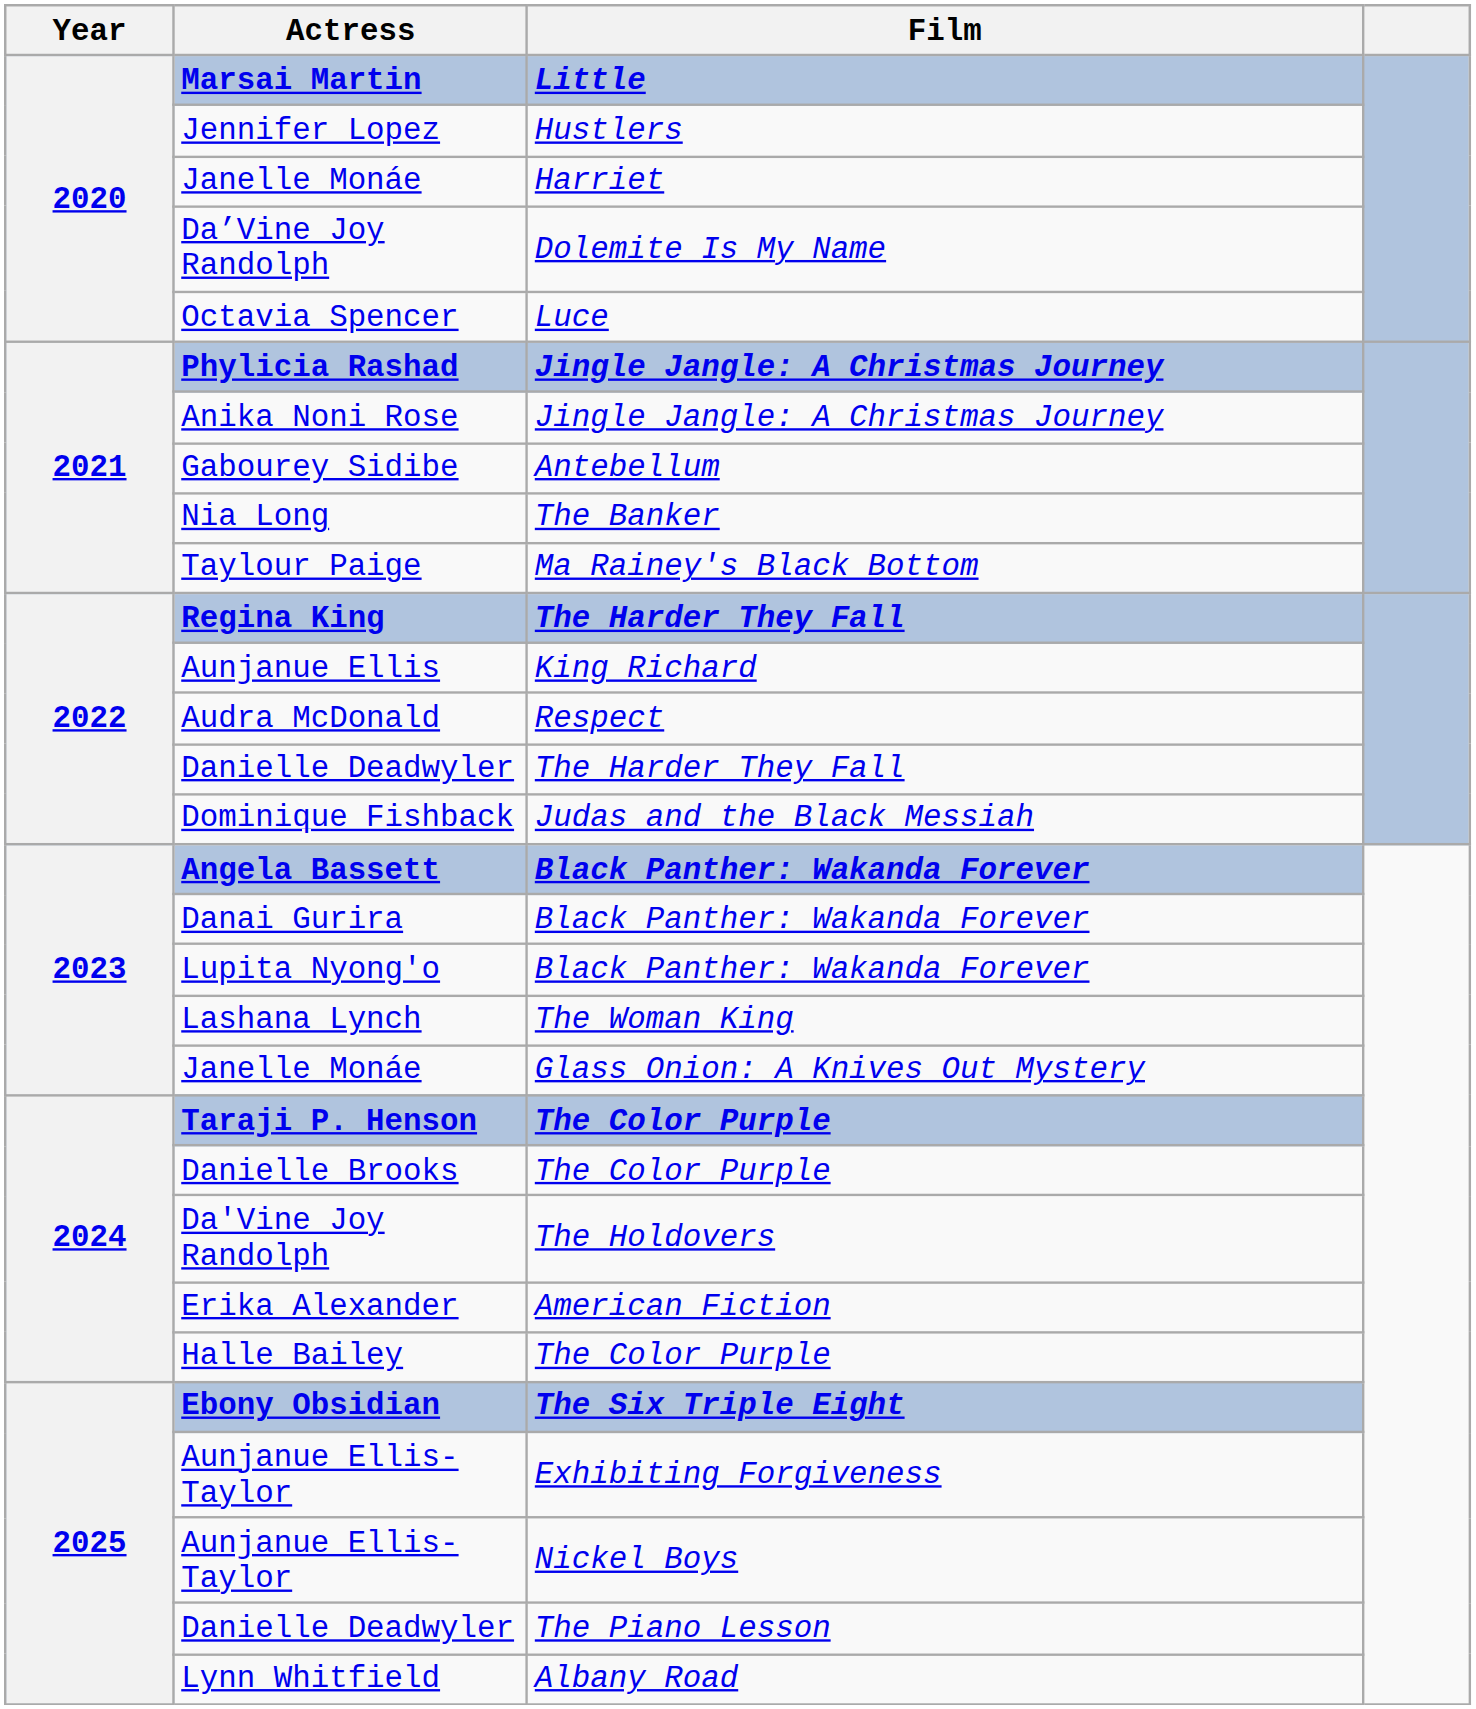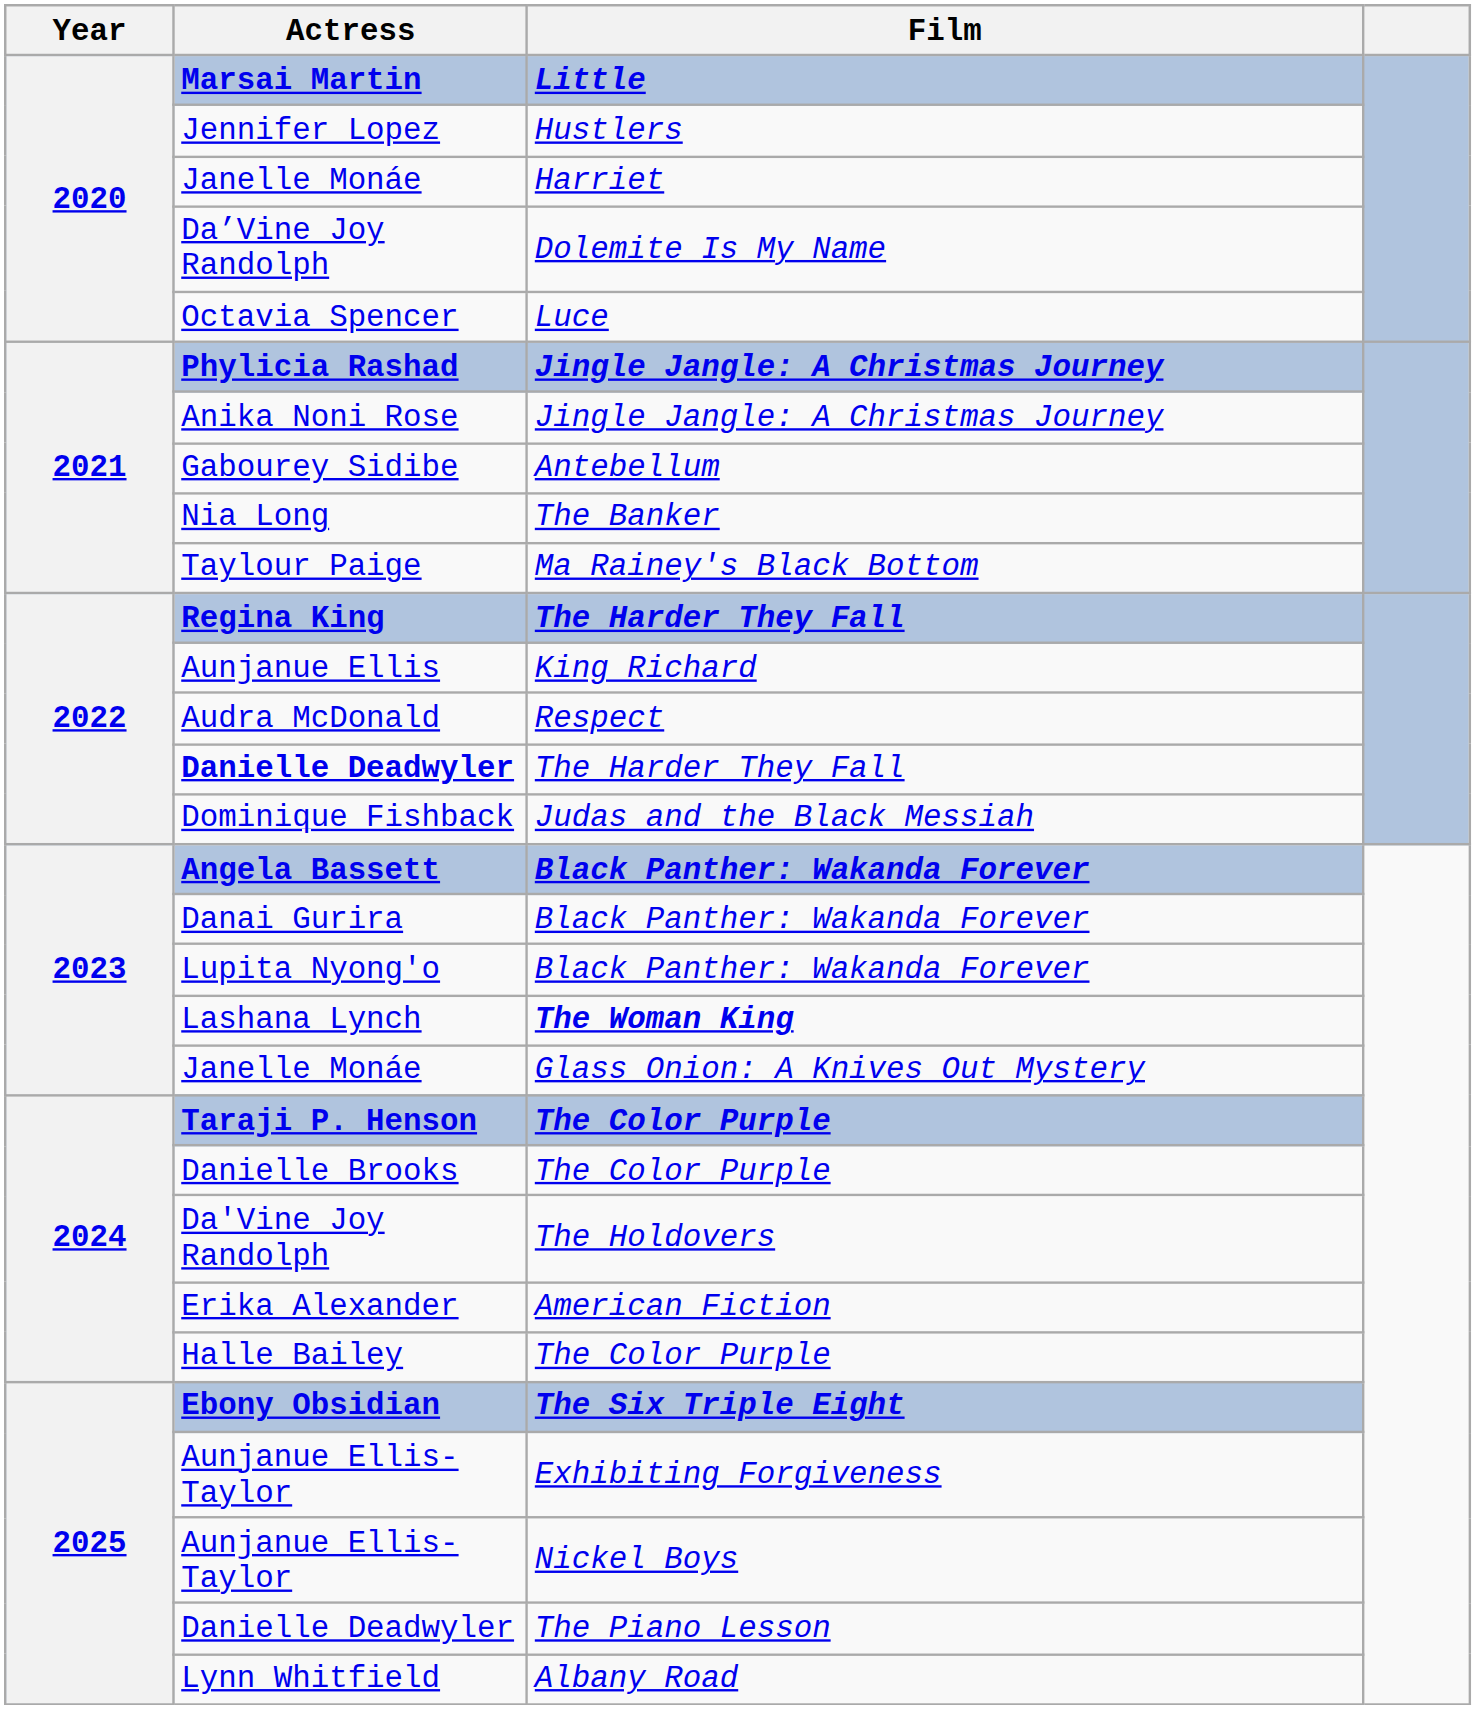(348, 769) normal -> (348, 769) bold
(664, 1020) normal -> (664, 1020) bold
